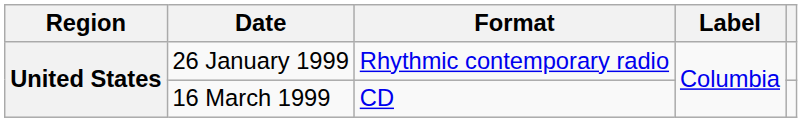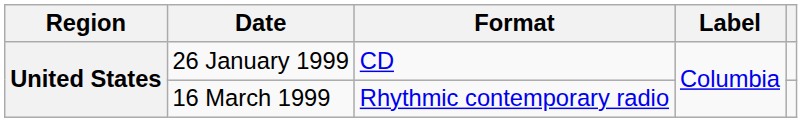(514, 60) Rhythmic contemporary radio -> (377, 60) CD
(377, 98) CD -> (514, 98) Rhythmic contemporary radio
